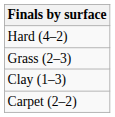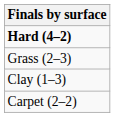(38, 36) normal -> (39, 36) bold
